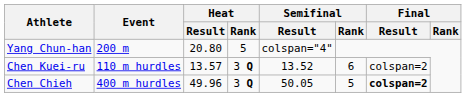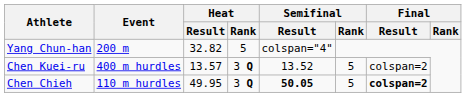(206, 48) 20.80 -> (206, 48) 32.82
(139, 66) 110 m hurdles -> (139, 66) 400 m hurdles
(351, 66) 6 -> (351, 66) 5
(139, 84) 400 m hurdles -> (139, 84) 110 m hurdles
(206, 84) 49.96 -> (206, 84) 49.95
(297, 84) normal -> (297, 84) bold
